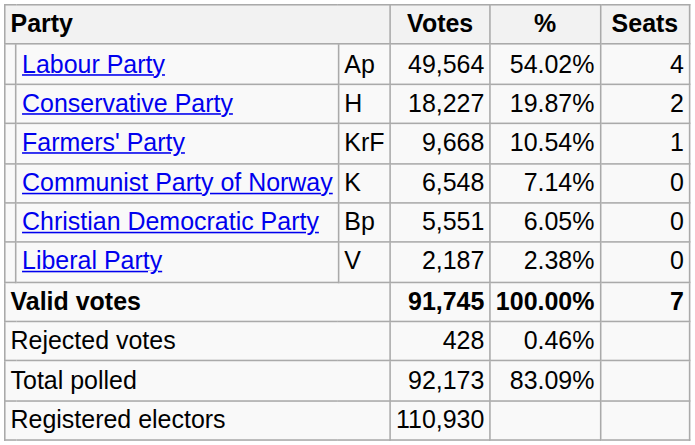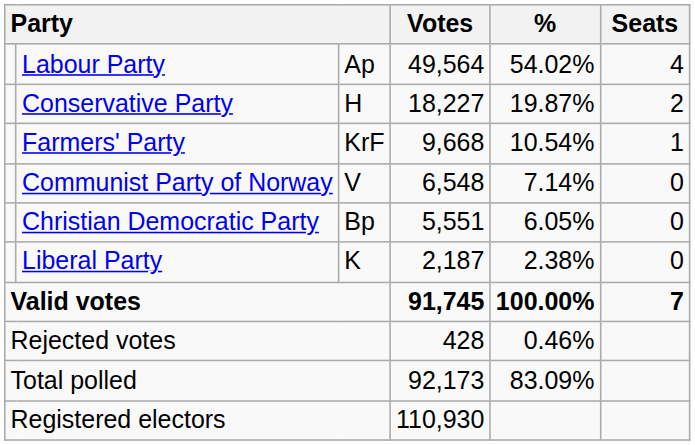(353, 182) K -> (353, 182) V
(353, 261) V -> (353, 261) K
